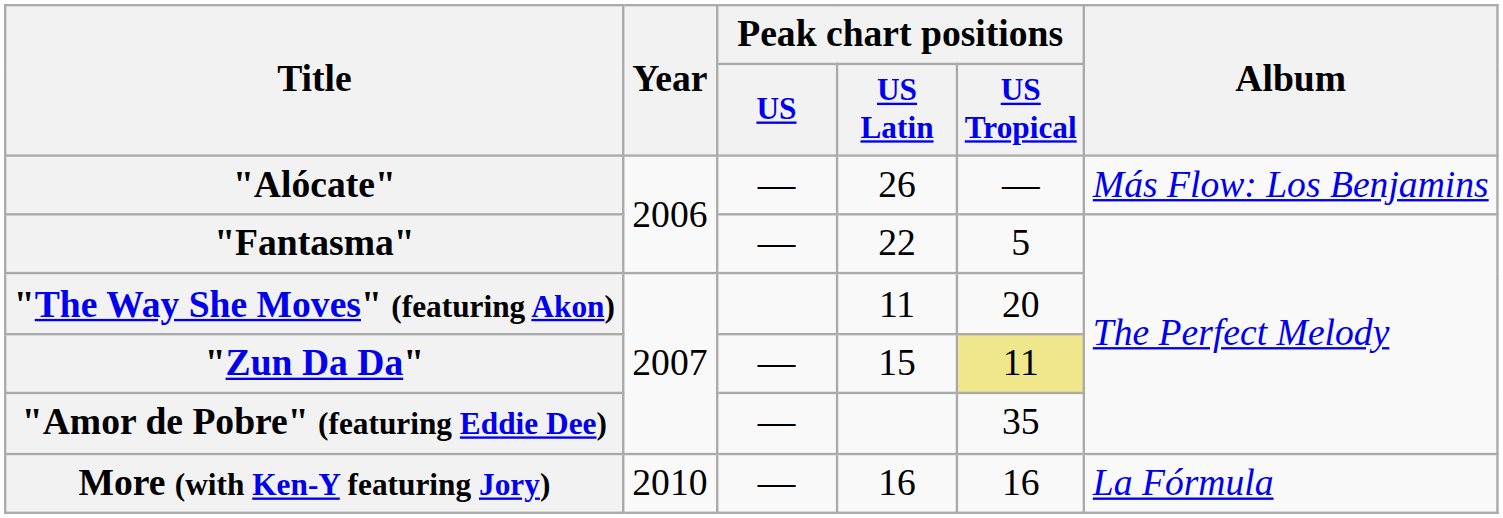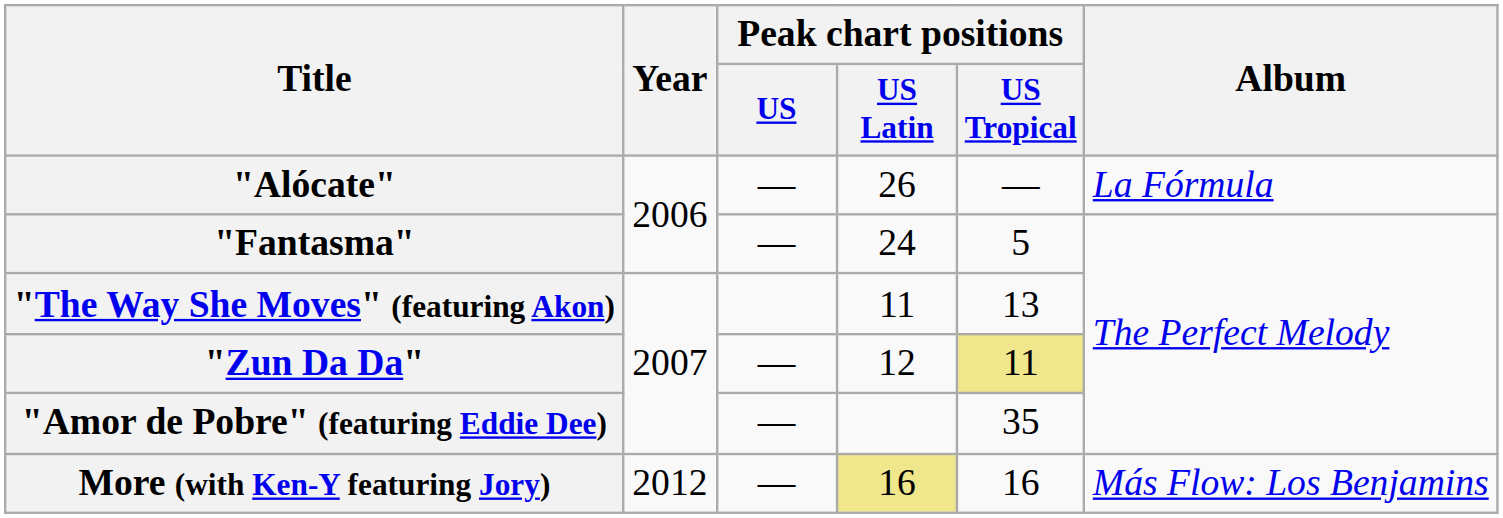(1291, 183) Más Flow: Los Benjamins -> (1183, 183) La Fórmula
(897, 243) 22 -> (897, 243) 24
(1021, 303) 20 -> (1021, 303) 13
(897, 362) 15 -> (897, 362) 12
(670, 482) 2010 -> (670, 482) 2012
(897, 482) no background -> (897, 482) khaki background
(1183, 482) La Fórmula -> (1291, 482) Más Flow: Los Benjamins
